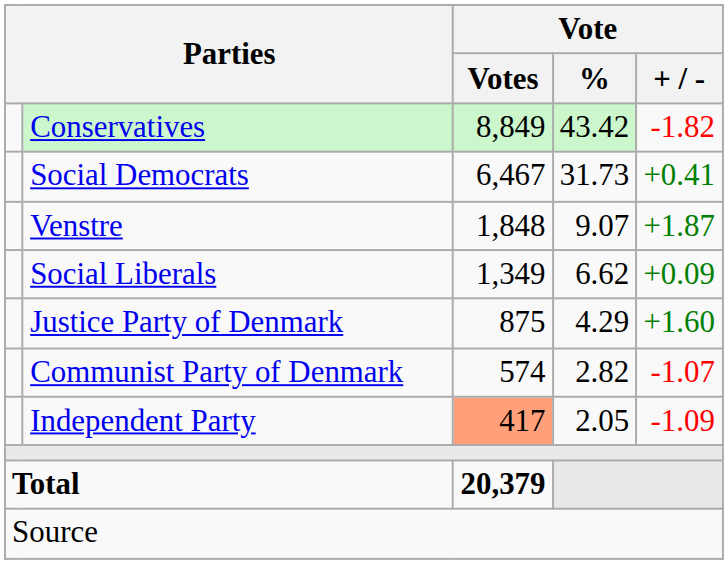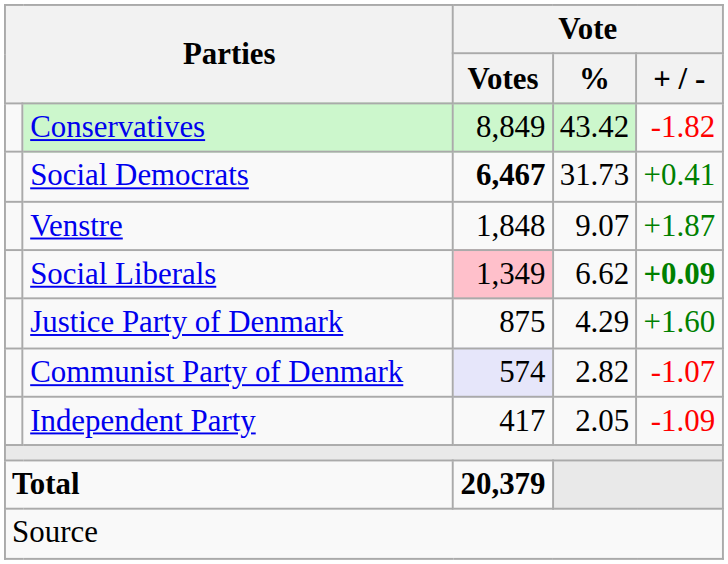(511, 175) normal -> (511, 175) bold
(511, 273) no background -> (511, 273) pink background
(679, 273) normal -> (679, 273) bold
(522, 371) no background -> (522, 371) lavender background
(522, 420) lightsalmon background -> (522, 420) no background
